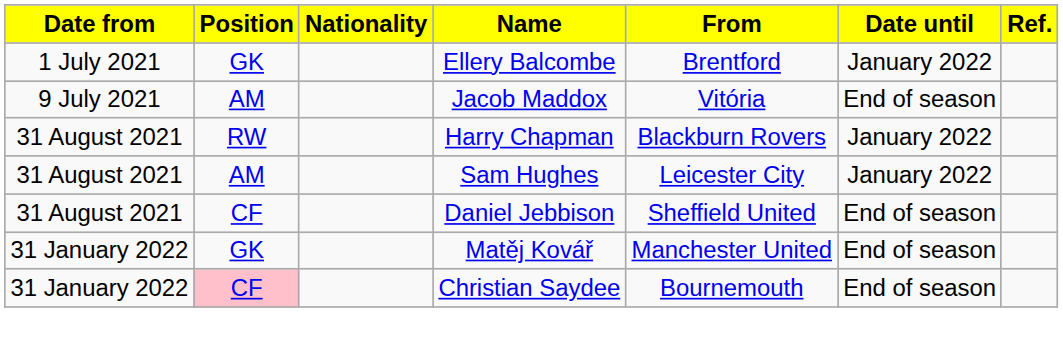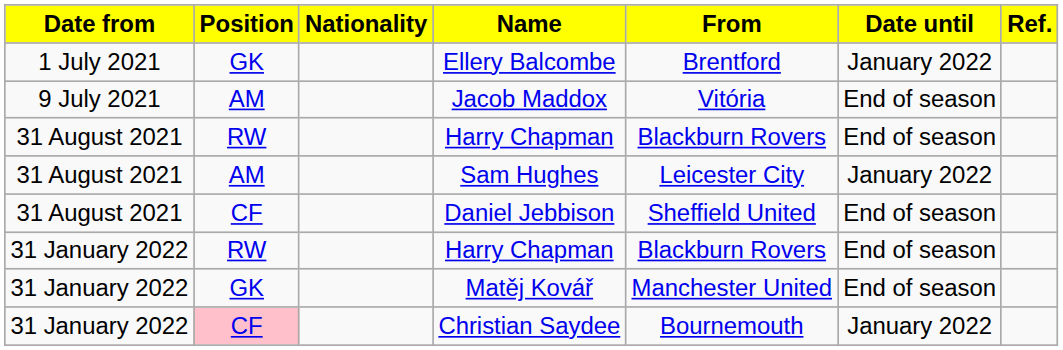(920, 137) January 2022 -> (920, 137) End of season
+ row: (99, 251)
(920, 288) End of season -> (920, 326) January 2022
